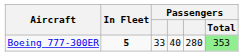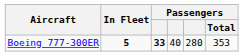(159, 43) normal -> (159, 43) bold
(222, 43) lightgreen background -> (222, 43) no background
